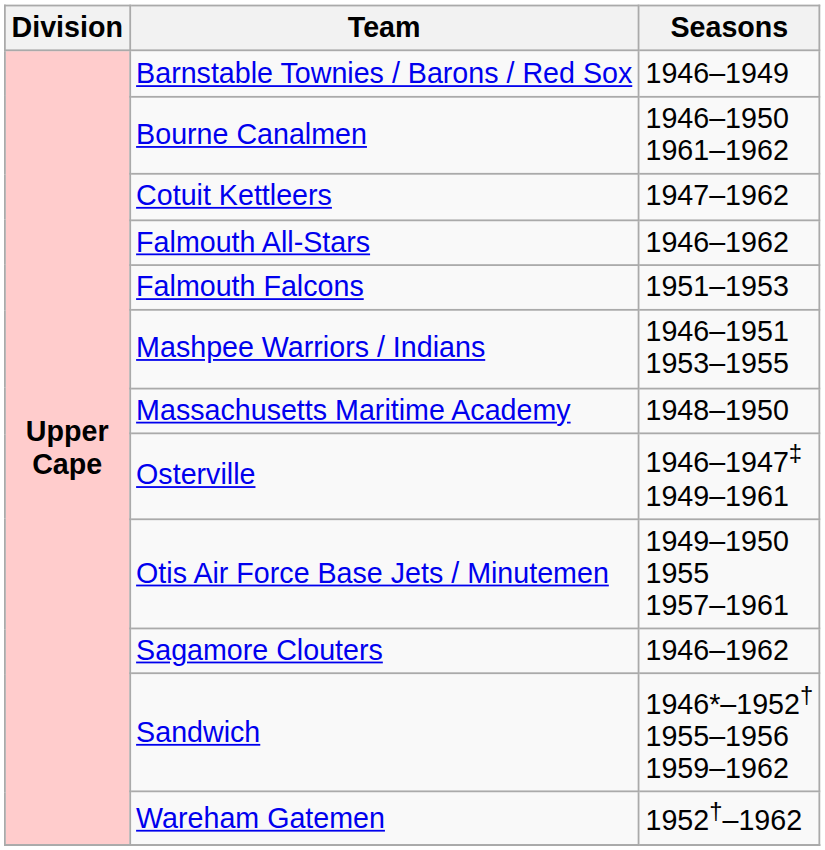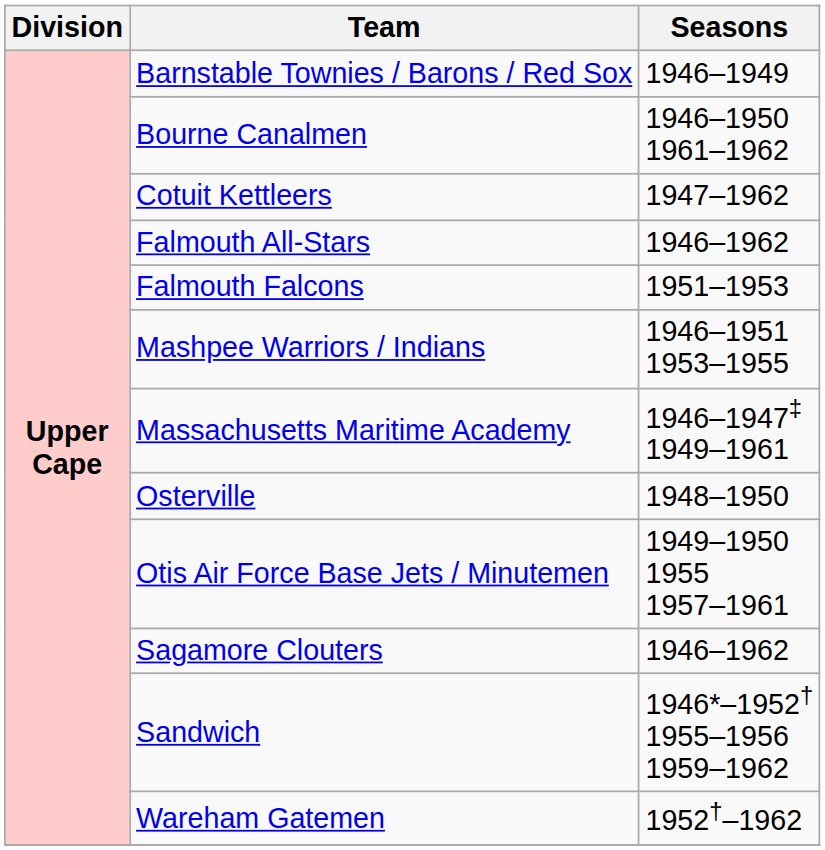(717, 410) 1948–1950 -> (724, 430) 1946–1947‡ 1949–1961
(724, 475) 1946–1947‡ 1949–1961 -> (717, 495) 1948–1950
